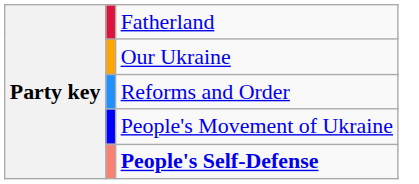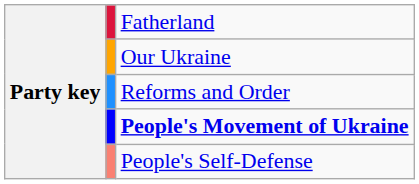(257, 126) normal -> (265, 126) bold
(220, 160) bold -> (217, 160) normal
